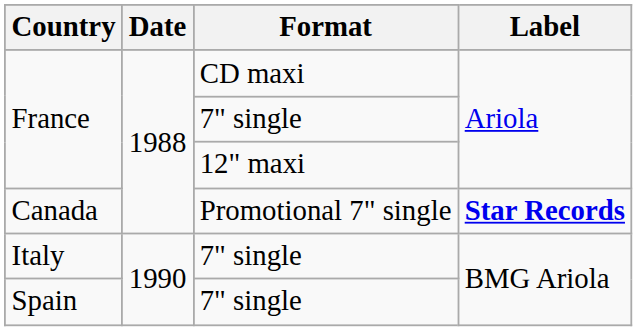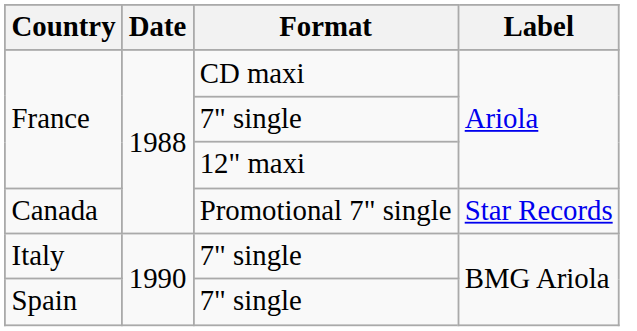(545, 210) bold -> (539, 210) normal
